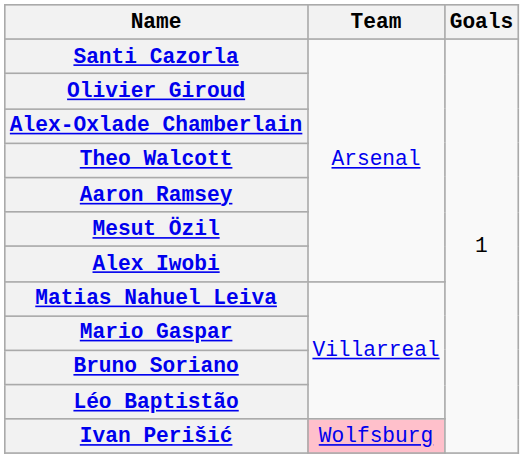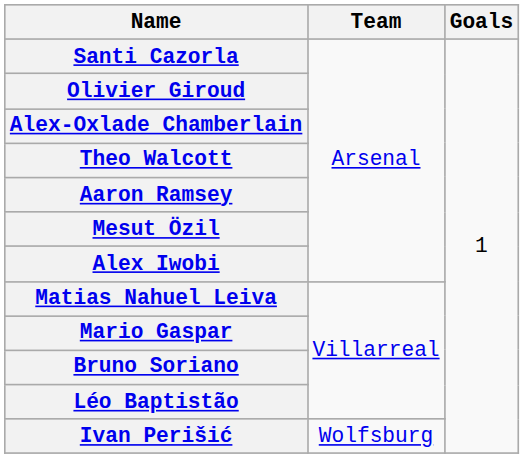(376, 437) pink background -> (376, 437) no background
